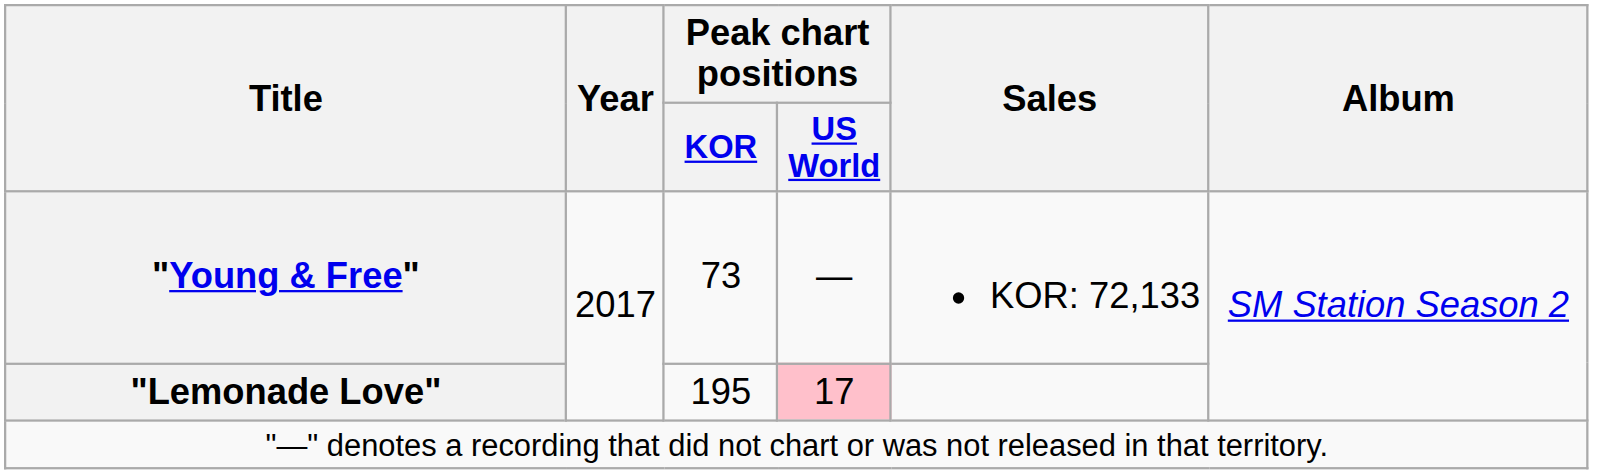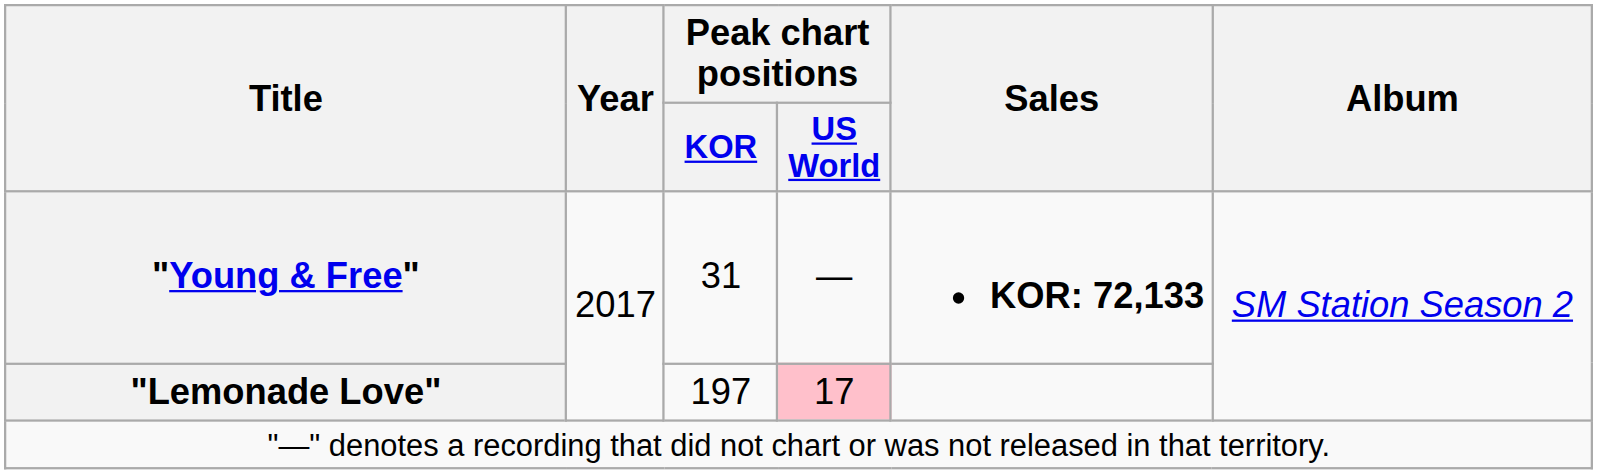(721, 276) 73 -> (721, 276) 31
(1050, 298) normal -> (1052, 298) bold
(721, 390) 195 -> (721, 390) 197
